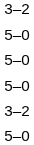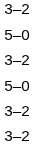(17, 60) 5–0 -> (17, 60) 3–2
(17, 136) 5–0 -> (17, 136) 3–2
